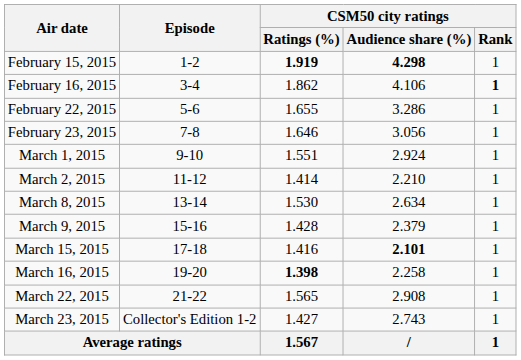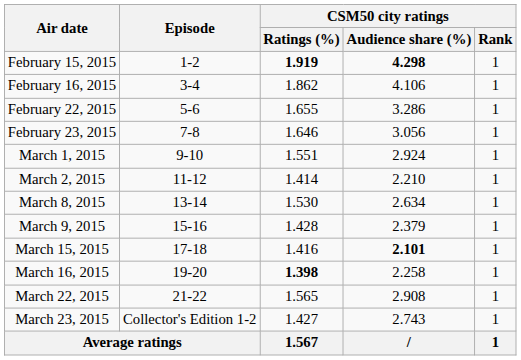(495, 86) bold -> (495, 86) normal
